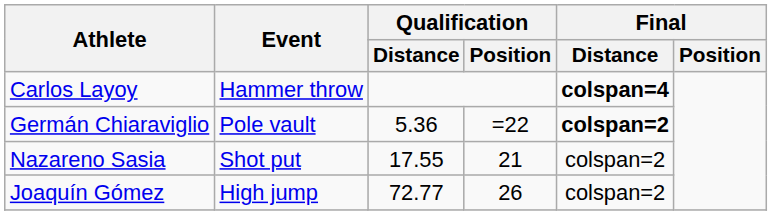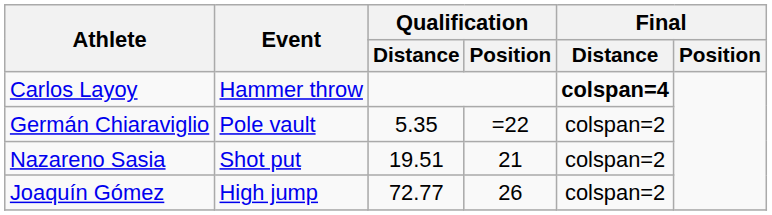(416, 124) 5.36 -> (416, 124) 5.35
(615, 124) bold -> (615, 124) normal
(416, 159) 17.55 -> (416, 159) 19.51
